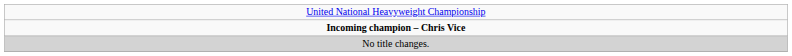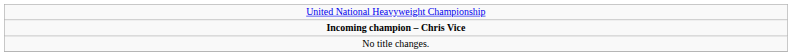(396, 43) lightgrey background -> (396, 43) no background
